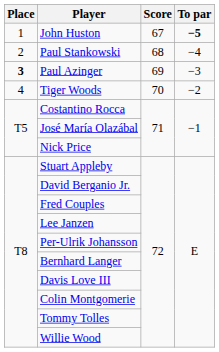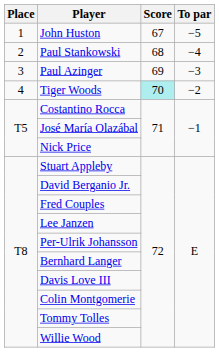(194, 33) bold -> (194, 33) normal
(21, 71) bold -> (21, 71) normal
(158, 90) no background -> (158, 90) paleturquoise background
